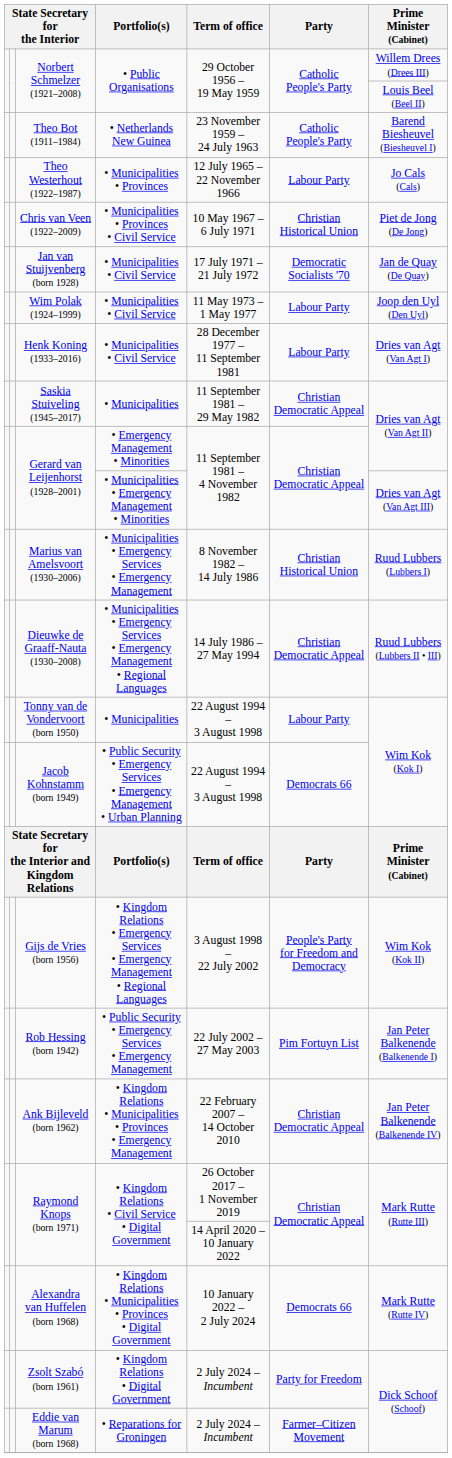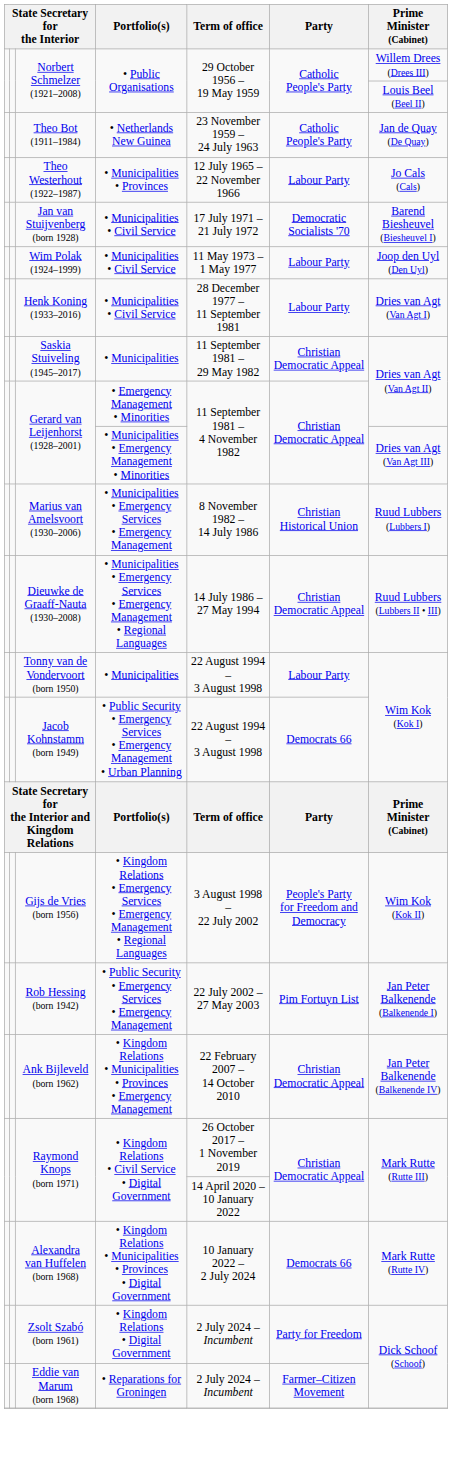(408, 135) Barend Biesheuvel (Biesheuvel I) -> (408, 135) Jan de Quay (De Quay)
- row: (56, 224)
(408, 269) Jan de Quay (De Quay) -> (408, 224) Barend Biesheuvel (Biesheuvel I)
